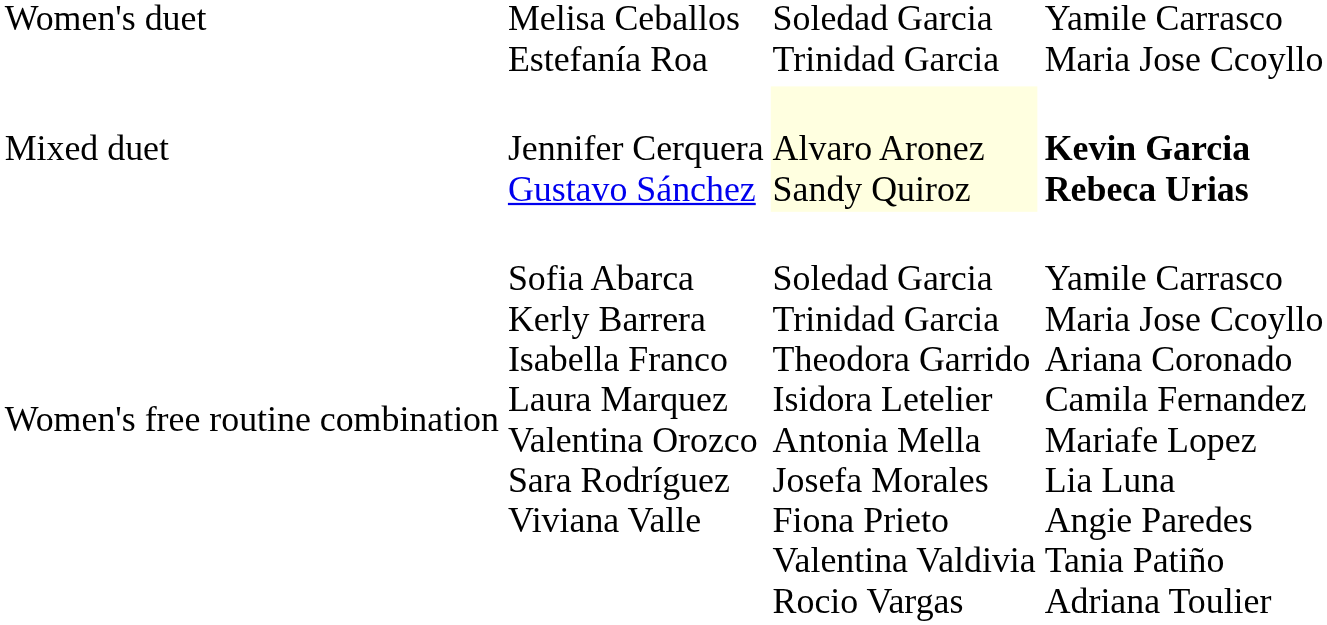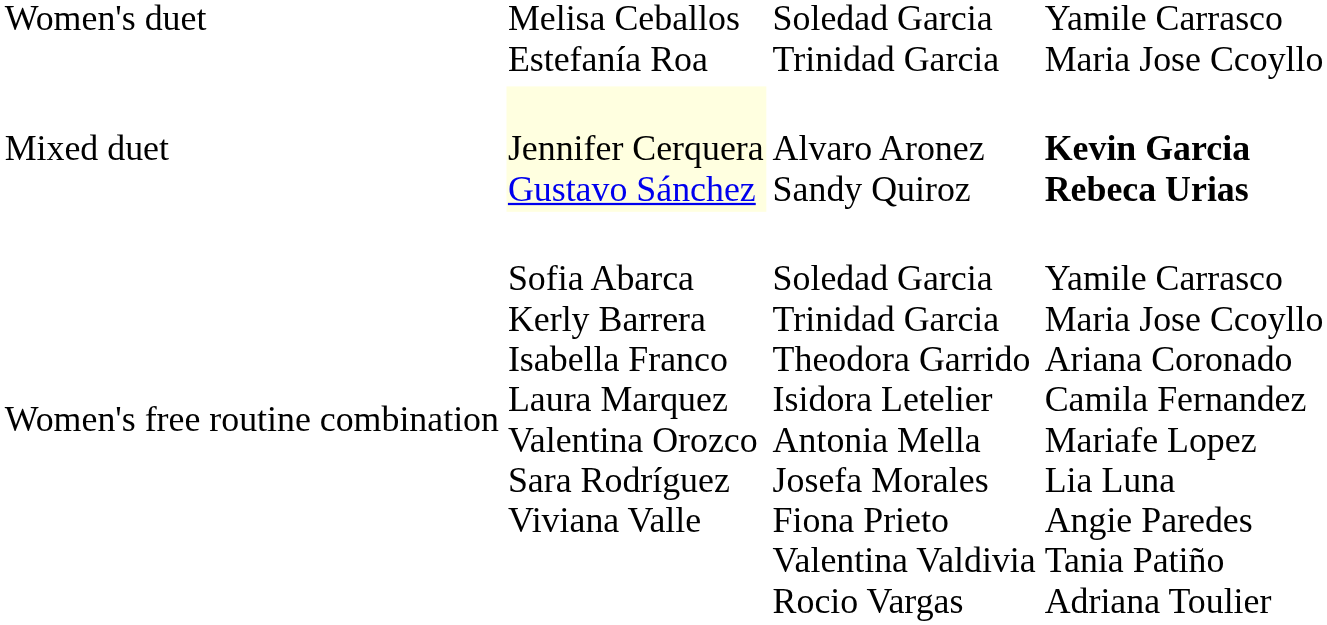(636, 168) no background -> (636, 168) lightyellow background
(879, 168) lightyellow background -> (879, 168) no background
